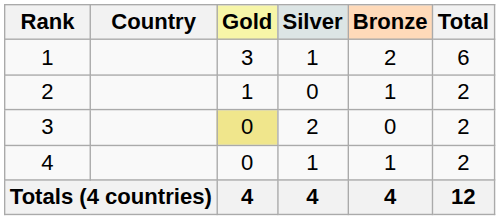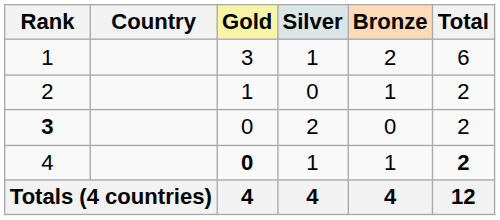(48, 127) normal -> (48, 127) bold
(247, 127) khaki background -> (247, 127) no background
(247, 162) normal -> (247, 162) bold
(463, 162) normal -> (463, 162) bold
